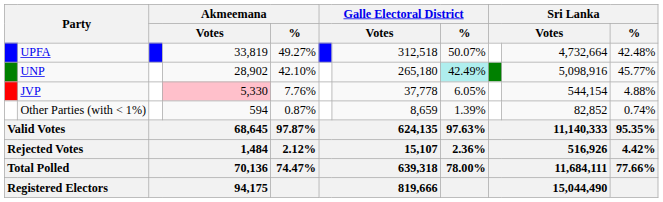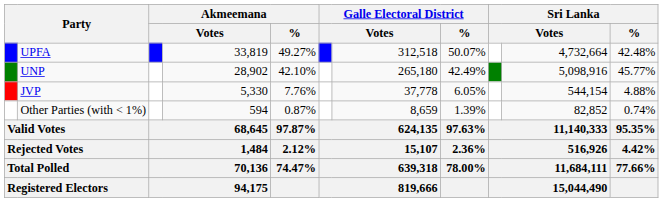(467, 71) paleturquoise background -> (467, 71) no background
(254, 91) pink background -> (254, 91) no background
